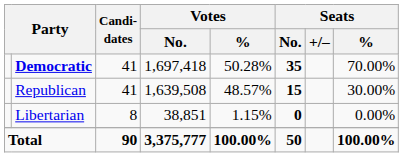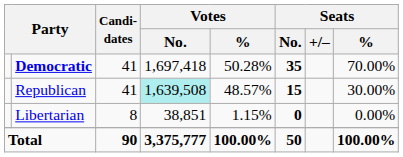(175, 90) no background -> (175, 90) paleturquoise background
